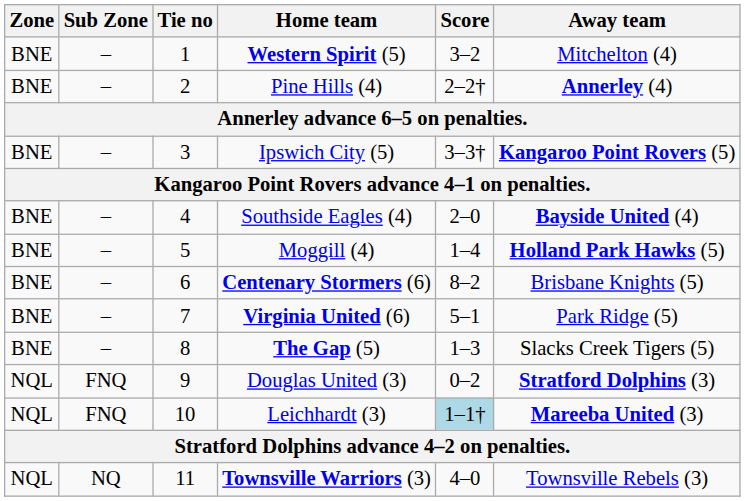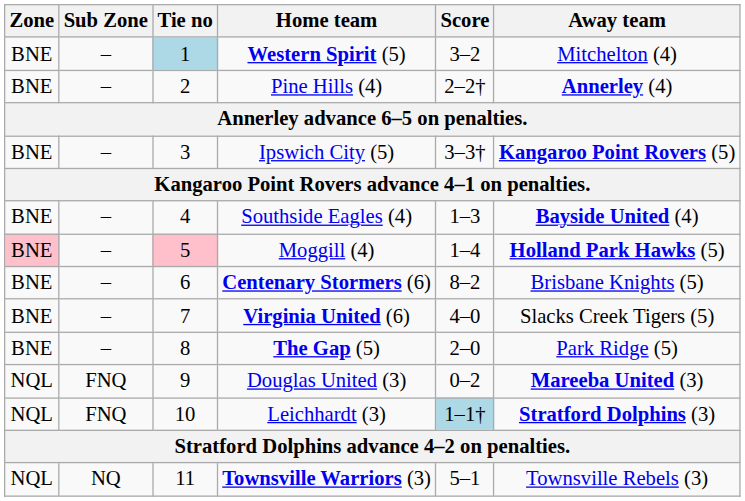(185, 53) no background -> (185, 53) lightblue background
(465, 217) 2–0 -> (465, 217) 1–3
(32, 250) no background -> (32, 250) pink background
(185, 250) no background -> (185, 250) pink background
(465, 315) 5–1 -> (465, 315) 4–0
(617, 315) Park Ridge (5) -> (617, 315) Slacks Creek Tigers (5)
(465, 348) 1–3 -> (465, 348) 2–0
(617, 348) Slacks Creek Tigers (5) -> (617, 348) Park Ridge (5)
(617, 380) Stratford Dolphins (3) -> (617, 380) Mareeba United (3)
(617, 413) Mareeba United (3) -> (617, 413) Stratford Dolphins (3)
(465, 479) 4–0 -> (465, 479) 5–1
